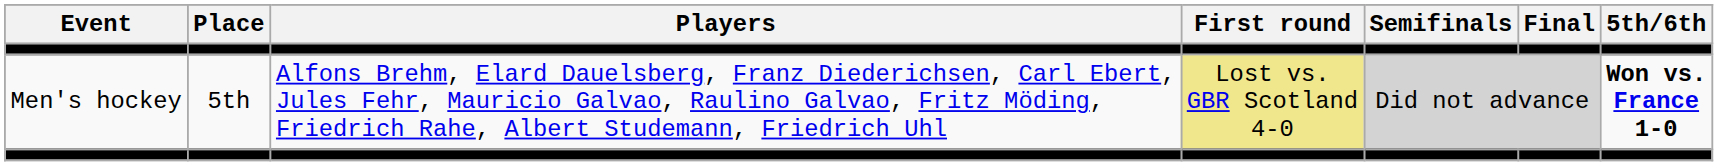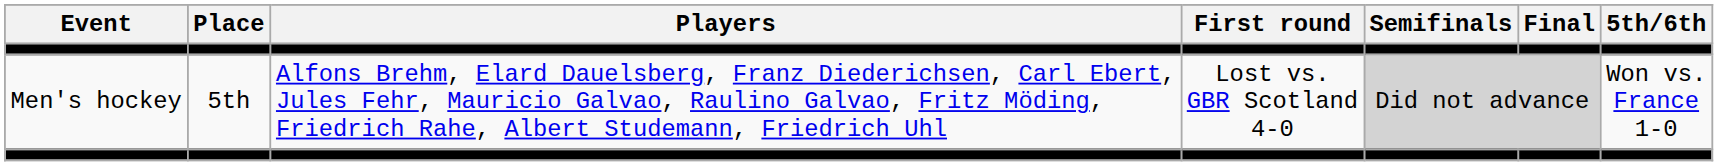(1272, 102) khaki background -> (1272, 102) no background
(1656, 102) bold -> (1656, 102) normal
